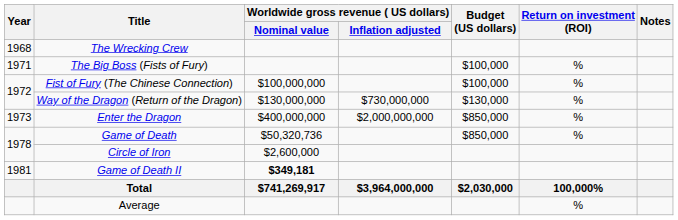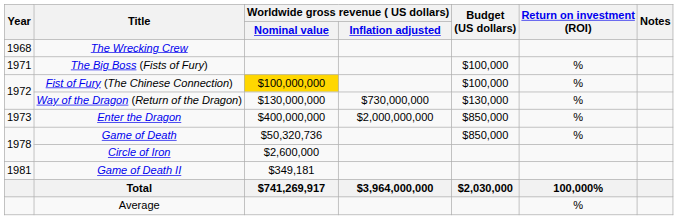(291, 83) no background -> (291, 83) gold background
(291, 170) bold -> (291, 170) normal
